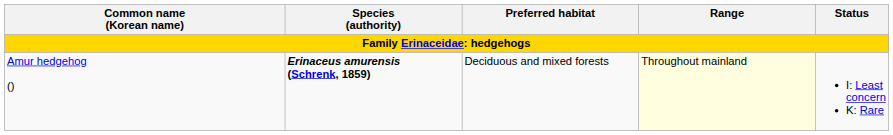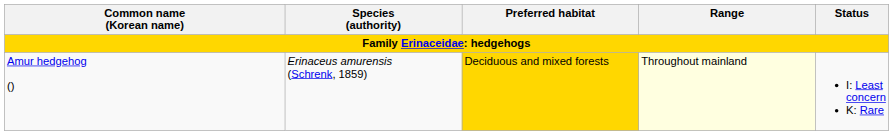(344, 67) bold -> (340, 67) normal
(537, 61) no background -> (537, 61) gold background
